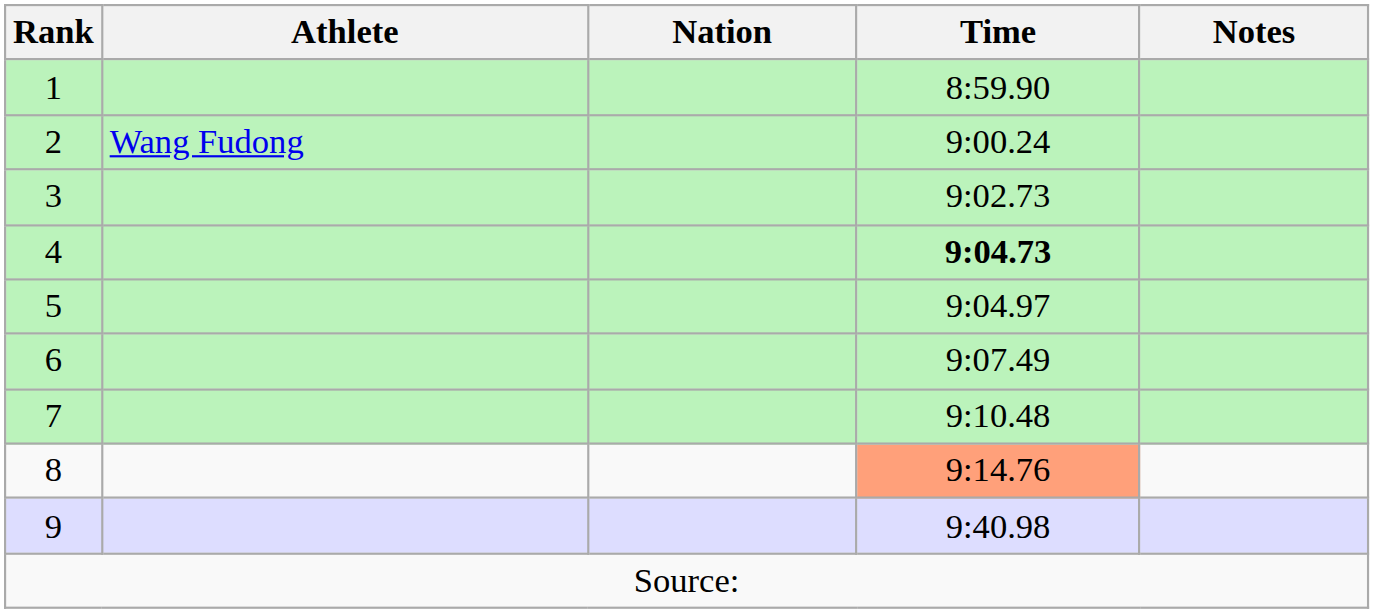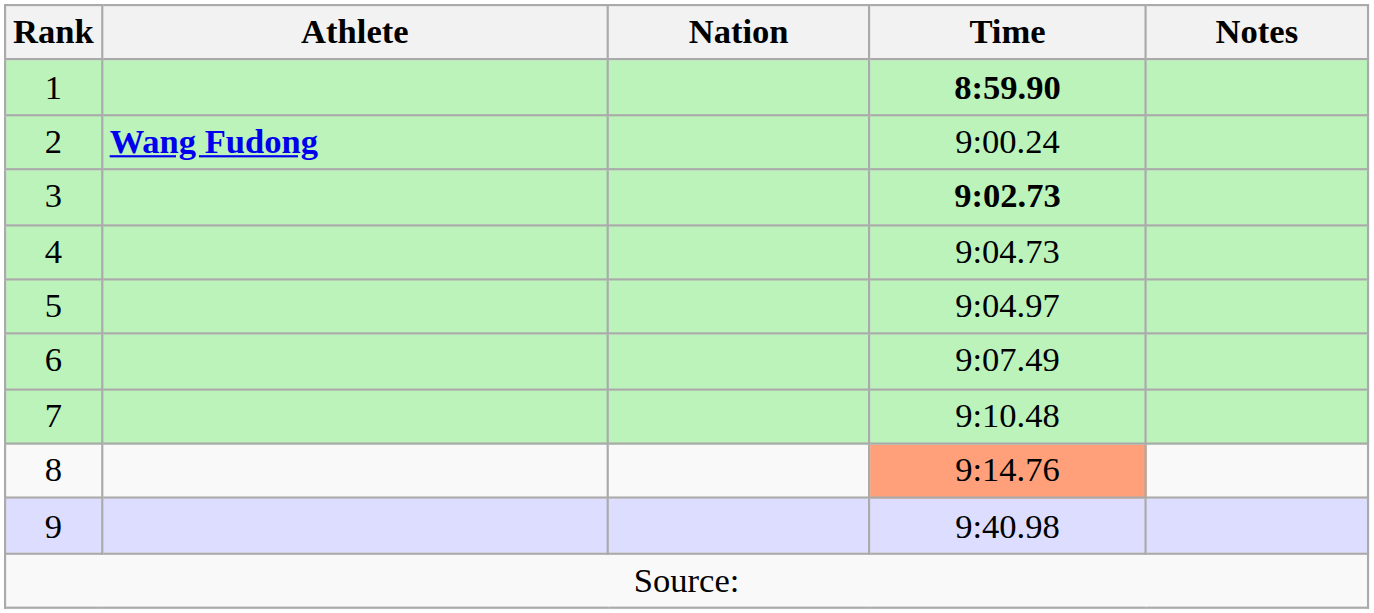(998, 86) normal -> (1008, 86) bold
(207, 141) normal -> (214, 141) bold
(998, 196) normal -> (1008, 196) bold
(998, 251) bold -> (1008, 251) normal
